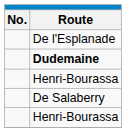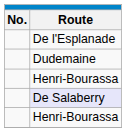(66, 59) bold -> (64, 59) normal
(69, 98) no background -> (69, 98) lavender background
